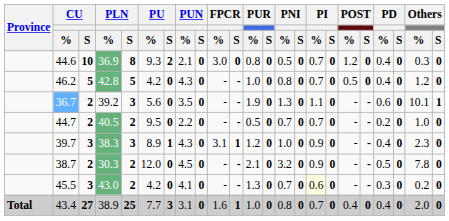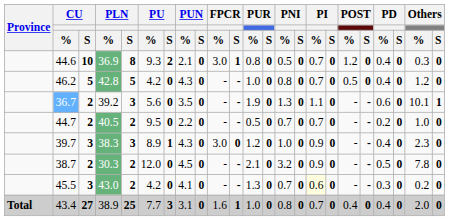(238, 61) 0 -> (238, 61) 1
(220, 143) 3.1 -> (220, 143) 3.0
(238, 143) 1 -> (238, 143) 0
